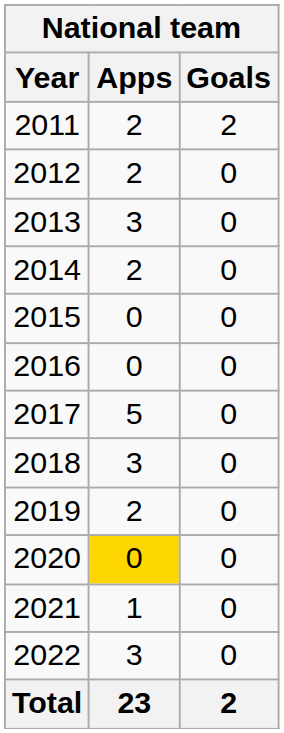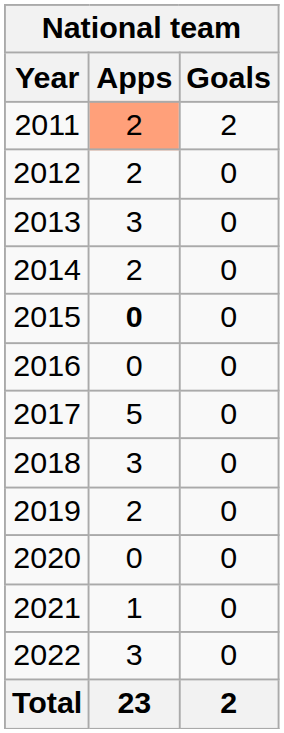(134, 125) no background -> (134, 125) lightsalmon background
(134, 317) normal -> (134, 317) bold
(134, 558) gold background -> (134, 558) no background
